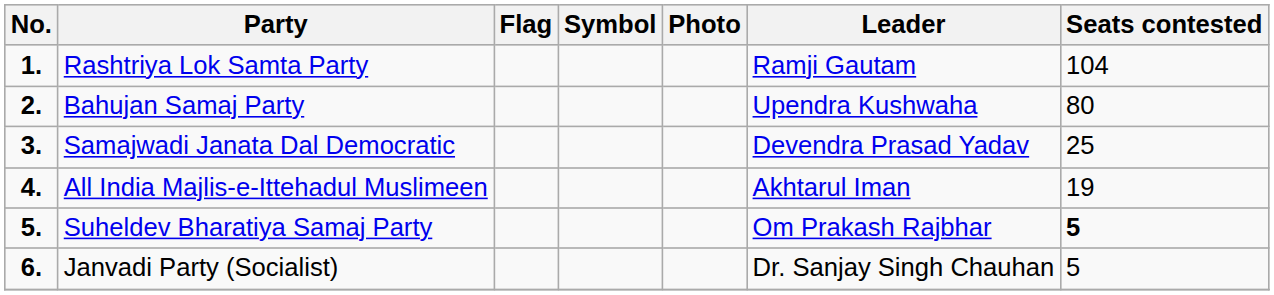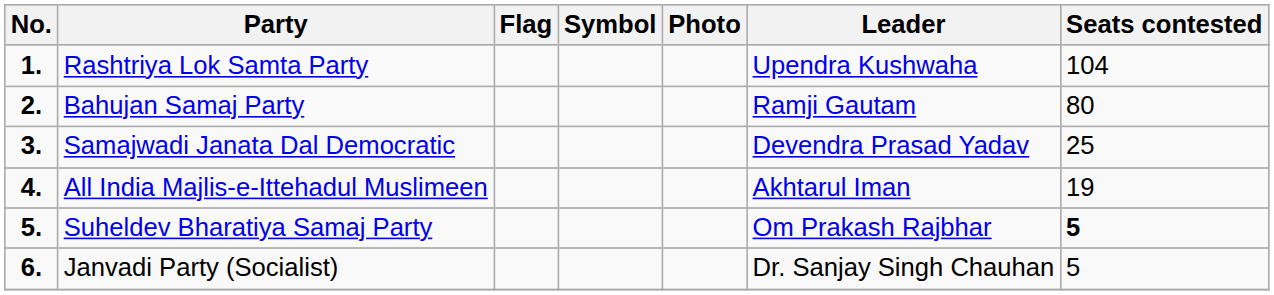(834, 65) Ramji Gautam -> (865, 65) Upendra Kushwaha
(865, 106) Upendra Kushwaha -> (834, 106) Ramji Gautam
